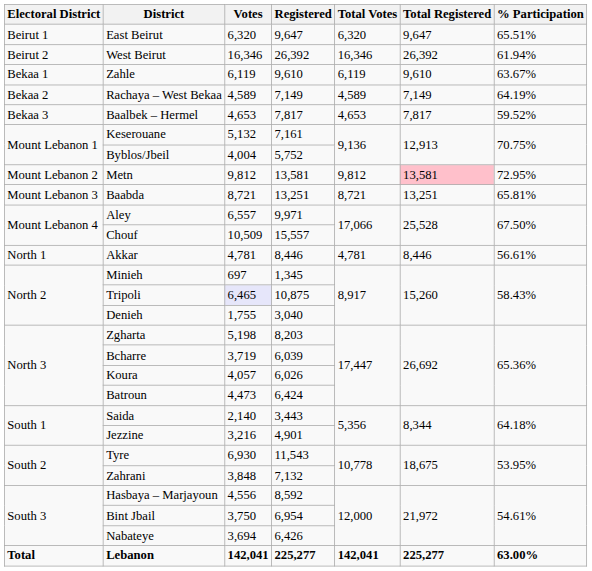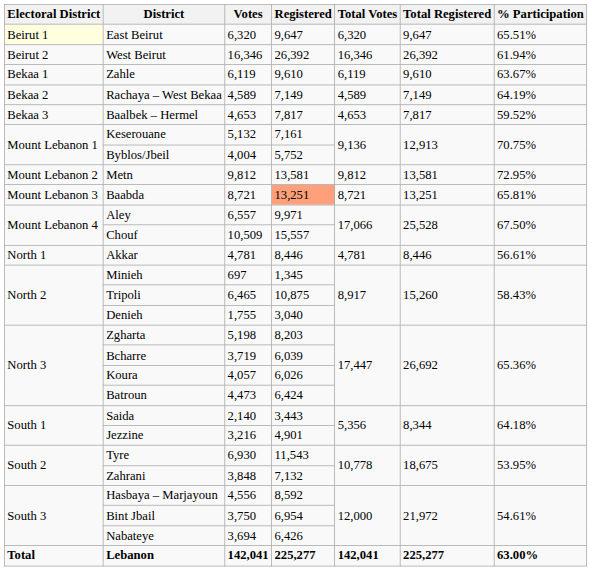(28, 34) no background -> (28, 34) lightyellow background
(420, 174) pink background -> (420, 174) no background
(292, 194) no background -> (292, 194) lightsalmon background
(242, 295) lavender background -> (242, 295) no background
